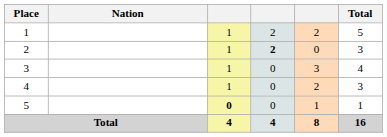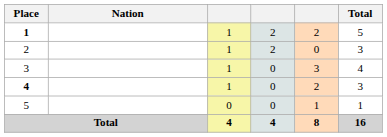(26, 32) normal -> (26, 32) bold
(273, 50) bold -> (273, 50) normal
(26, 87) normal -> (26, 87) bold
(229, 105) bold -> (229, 105) normal
